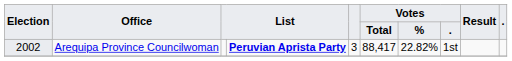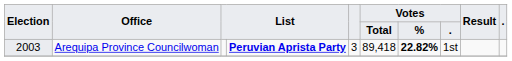(28, 48) 2002 -> (28, 48) 2003
(379, 48) 88,417 -> (379, 48) 89,418
(419, 48) normal -> (419, 48) bold
